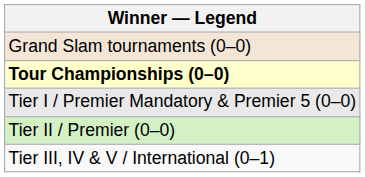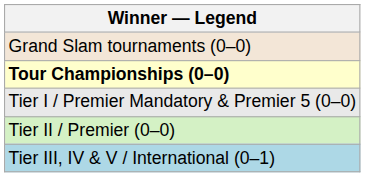(142, 158) no background -> (142, 158) lightblue background
